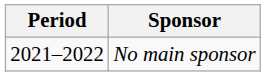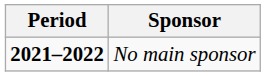(57, 53) normal -> (57, 53) bold
